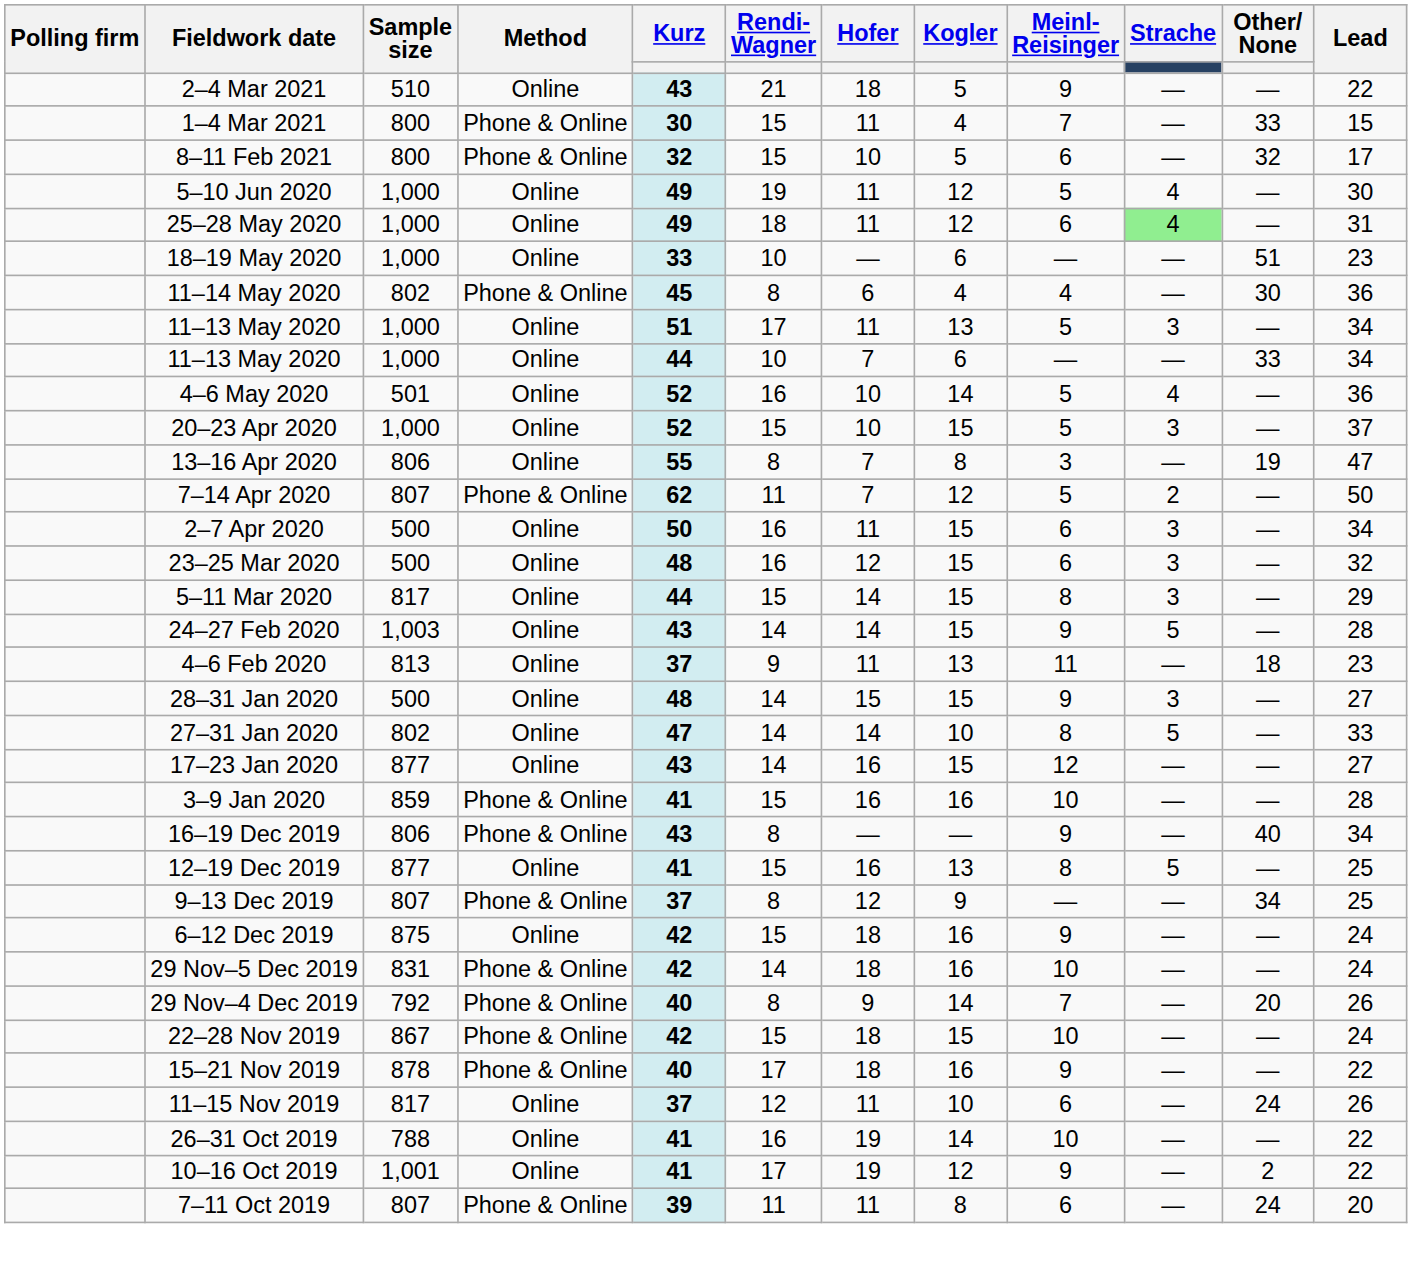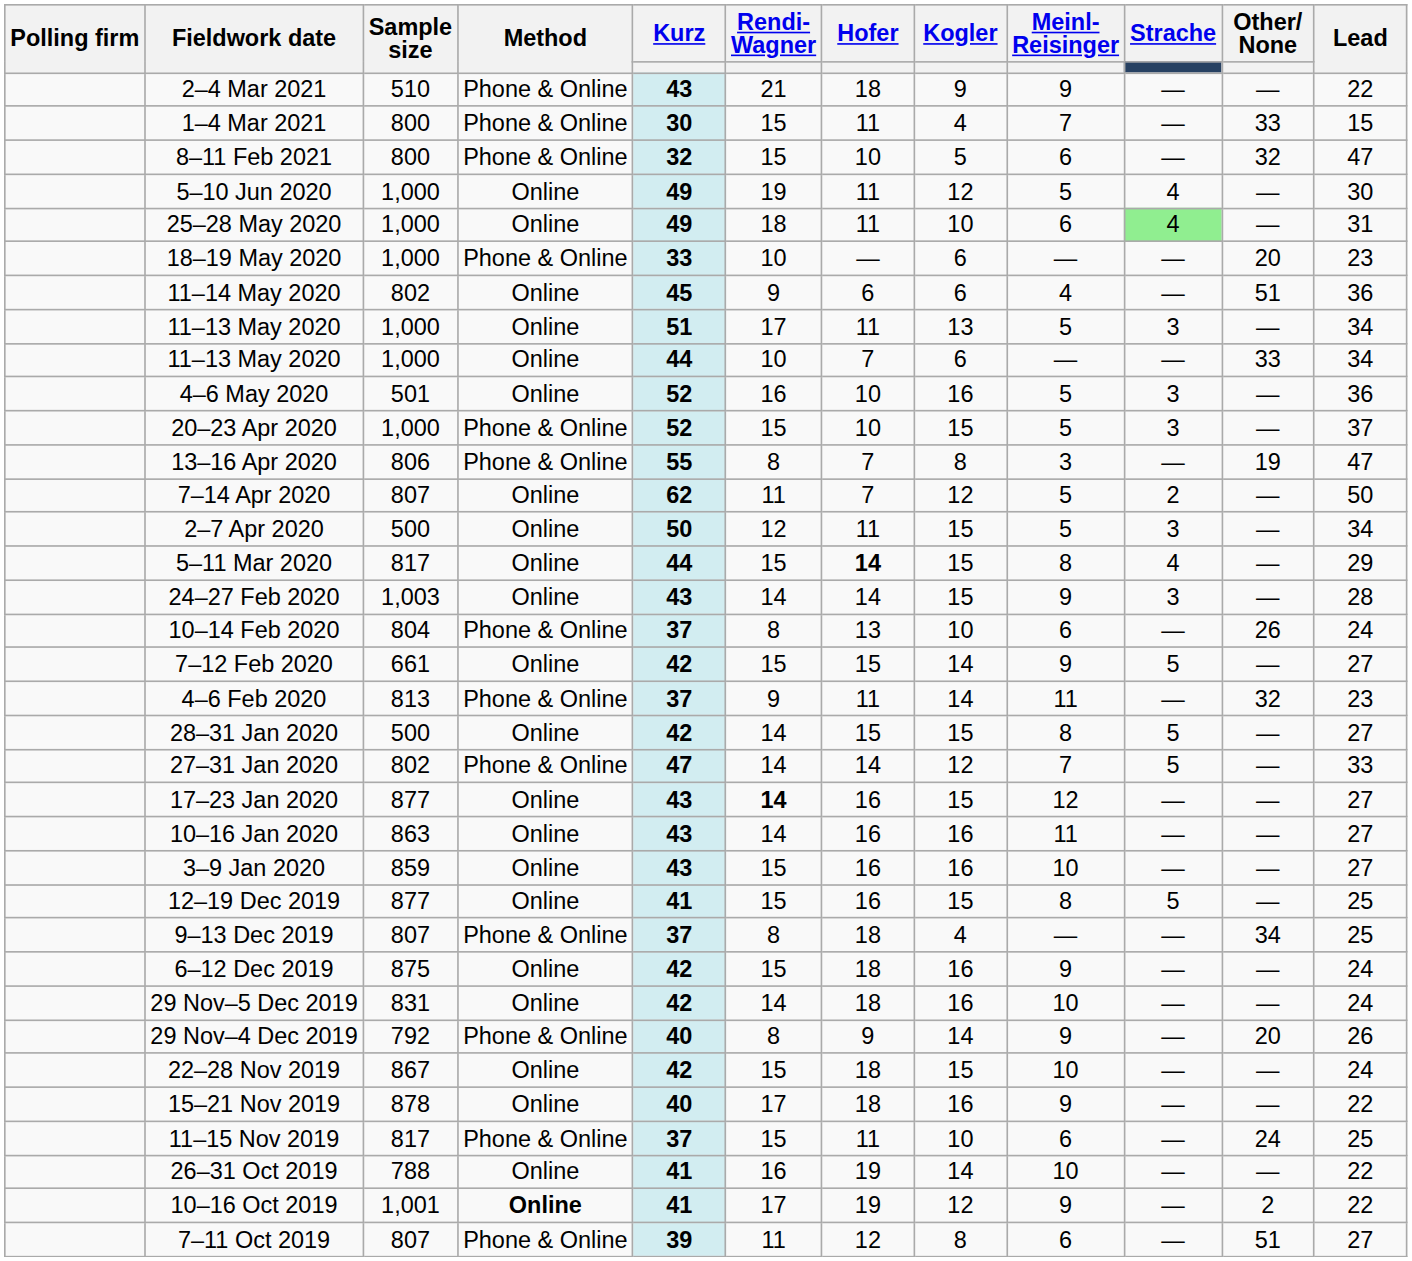(545, 90) Online -> (545, 90) Phone & Online
(960, 90) 5 -> (960, 90) 9
(1360, 157) 17 -> (1360, 157) 47
(960, 225) 12 -> (960, 225) 10
(545, 259) Online -> (545, 259) Phone & Online
(1268, 259) 51 -> (1268, 259) 20
(545, 293) Phone & Online -> (545, 293) Online
(774, 293) 8 -> (774, 293) 9
(960, 293) 4 -> (960, 293) 6
(1268, 293) 30 -> (1268, 293) 51
(960, 394) 14 -> (960, 394) 16
(1173, 394) 4 -> (1173, 394) 3
(545, 428) Online -> (545, 428) Phone & Online
(545, 462) Online -> (545, 462) Phone & Online
(545, 496) Phone & Online -> (545, 496) Online
(774, 529) 16 -> (774, 529) 12
(1066, 529) 6 -> (1066, 529) 5
- row: (254, 563)
(868, 597) normal -> (868, 563) bold
(1173, 597) 3 -> (1173, 563) 4
(1173, 631) 5 -> (1173, 597) 3
+ row: (254, 631)
+ row: (254, 665)
(545, 665) Online -> (545, 699) Phone & Online
(960, 665) 13 -> (960, 699) 14
(1268, 665) 18 -> (1268, 699) 32
(679, 699) 48 -> (679, 732) 42
(1066, 699) 9 -> (1066, 732) 8
(1173, 699) 3 -> (1173, 732) 5
(545, 732) Online -> (545, 766) Phone & Online
(960, 732) 10 -> (960, 766) 12
(1066, 732) 8 -> (1066, 766) 7
(774, 766) normal -> (774, 800) bold
+ row: (254, 834)
(545, 800) Phone & Online -> (545, 868) Online
(679, 800) 41 -> (679, 868) 43
(1360, 800) 28 -> (1360, 868) 27
- row: (254, 834)
(960, 868) 13 -> (960, 902) 15
(868, 902) 12 -> (868, 935) 18
(960, 902) 9 -> (960, 935) 4
(545, 969) Phone & Online -> (545, 1003) Online
(1066, 1003) 7 -> (1066, 1037) 9
(545, 1037) Phone & Online -> (545, 1071) Online
(545, 1071) Phone & Online -> (545, 1104) Online
(545, 1104) Online -> (545, 1138) Phone & Online
(774, 1104) 12 -> (774, 1138) 15
(1360, 1104) 26 -> (1360, 1138) 25
(545, 1172) normal -> (545, 1206) bold
(868, 1206) 11 -> (868, 1240) 12
(1268, 1206) 24 -> (1268, 1240) 51
(1360, 1206) 20 -> (1360, 1240) 27
